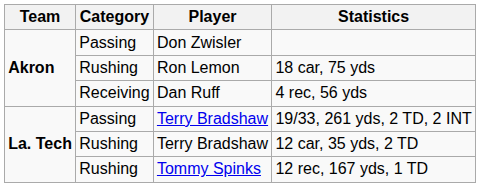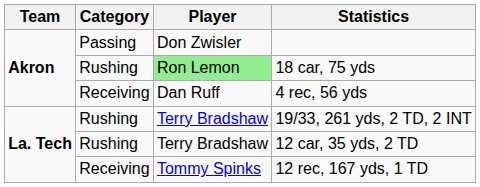(198, 67) no background -> (198, 67) lightgreen background
(108, 118) Passing -> (109, 118) Rushing
(109, 169) Rushing -> (114, 169) Receiving
